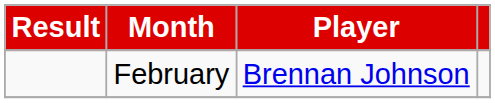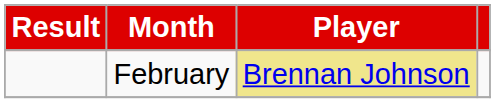(356, 73) no background -> (356, 73) khaki background
